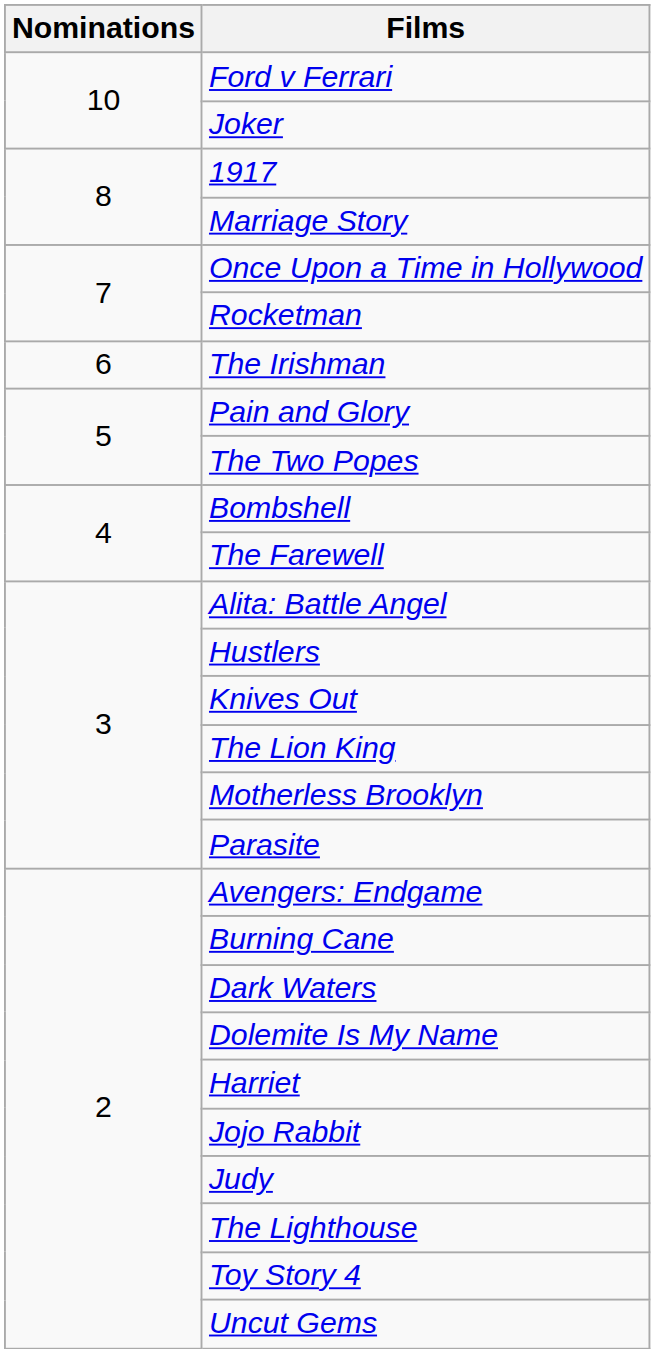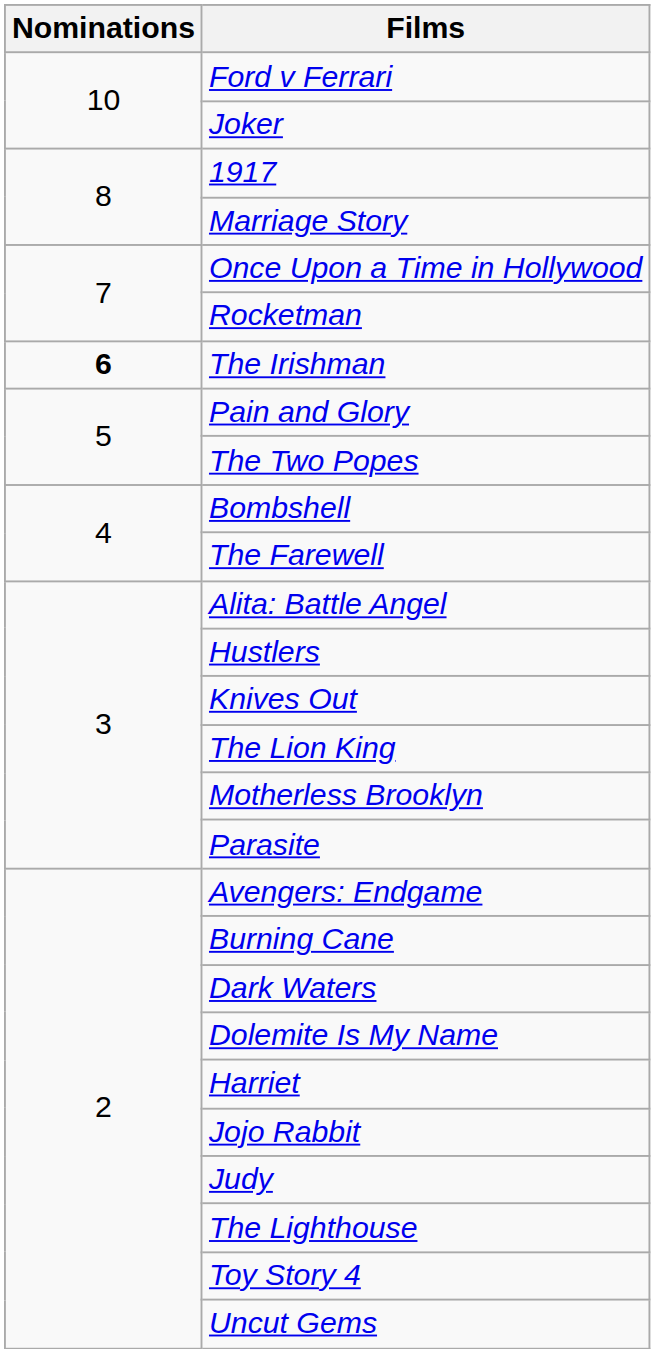(103, 364) normal -> (103, 364) bold
